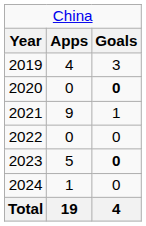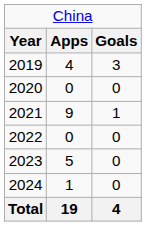(116, 88) bold -> (116, 88) normal
(116, 161) bold -> (116, 161) normal
